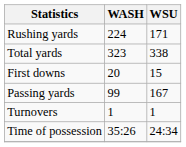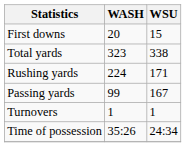rows swapped: (36, 73) <-> (43, 34)
